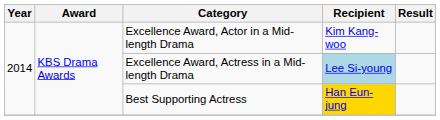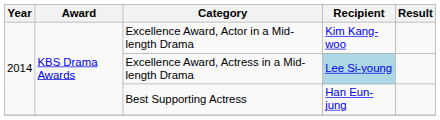(349, 99) gold background -> (349, 99) no background
